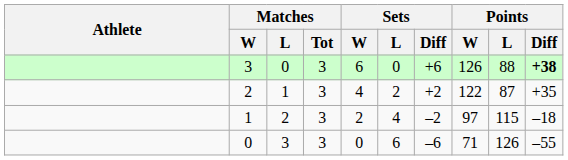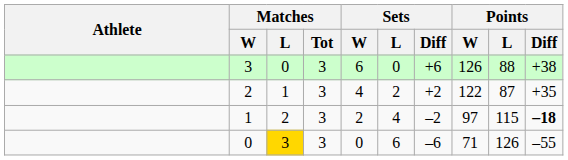(544, 67) bold -> (544, 67) normal
(544, 117) normal -> (544, 117) bold
(285, 142) no background -> (285, 142) gold background
